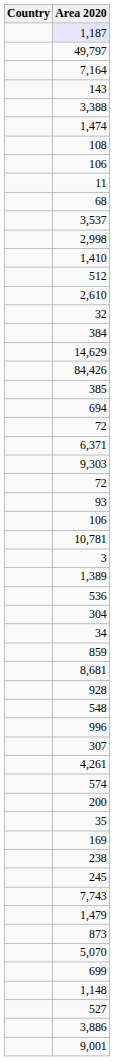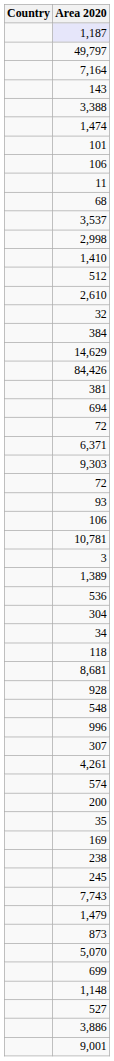(98, 145) 108 -> (98, 145) 101
(98, 389) 385 -> (98, 389) 381
(98, 652) 859 -> (98, 652) 118
